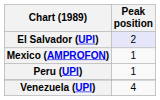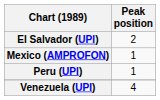(133, 39) lavender background -> (133, 39) no background
